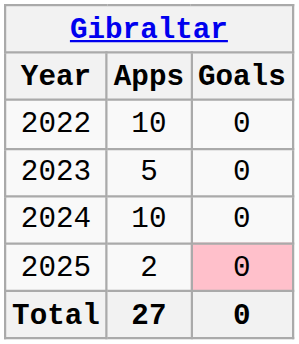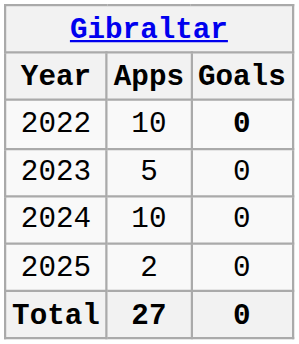(242, 124) normal -> (242, 124) bold
(242, 267) pink background -> (242, 267) no background
